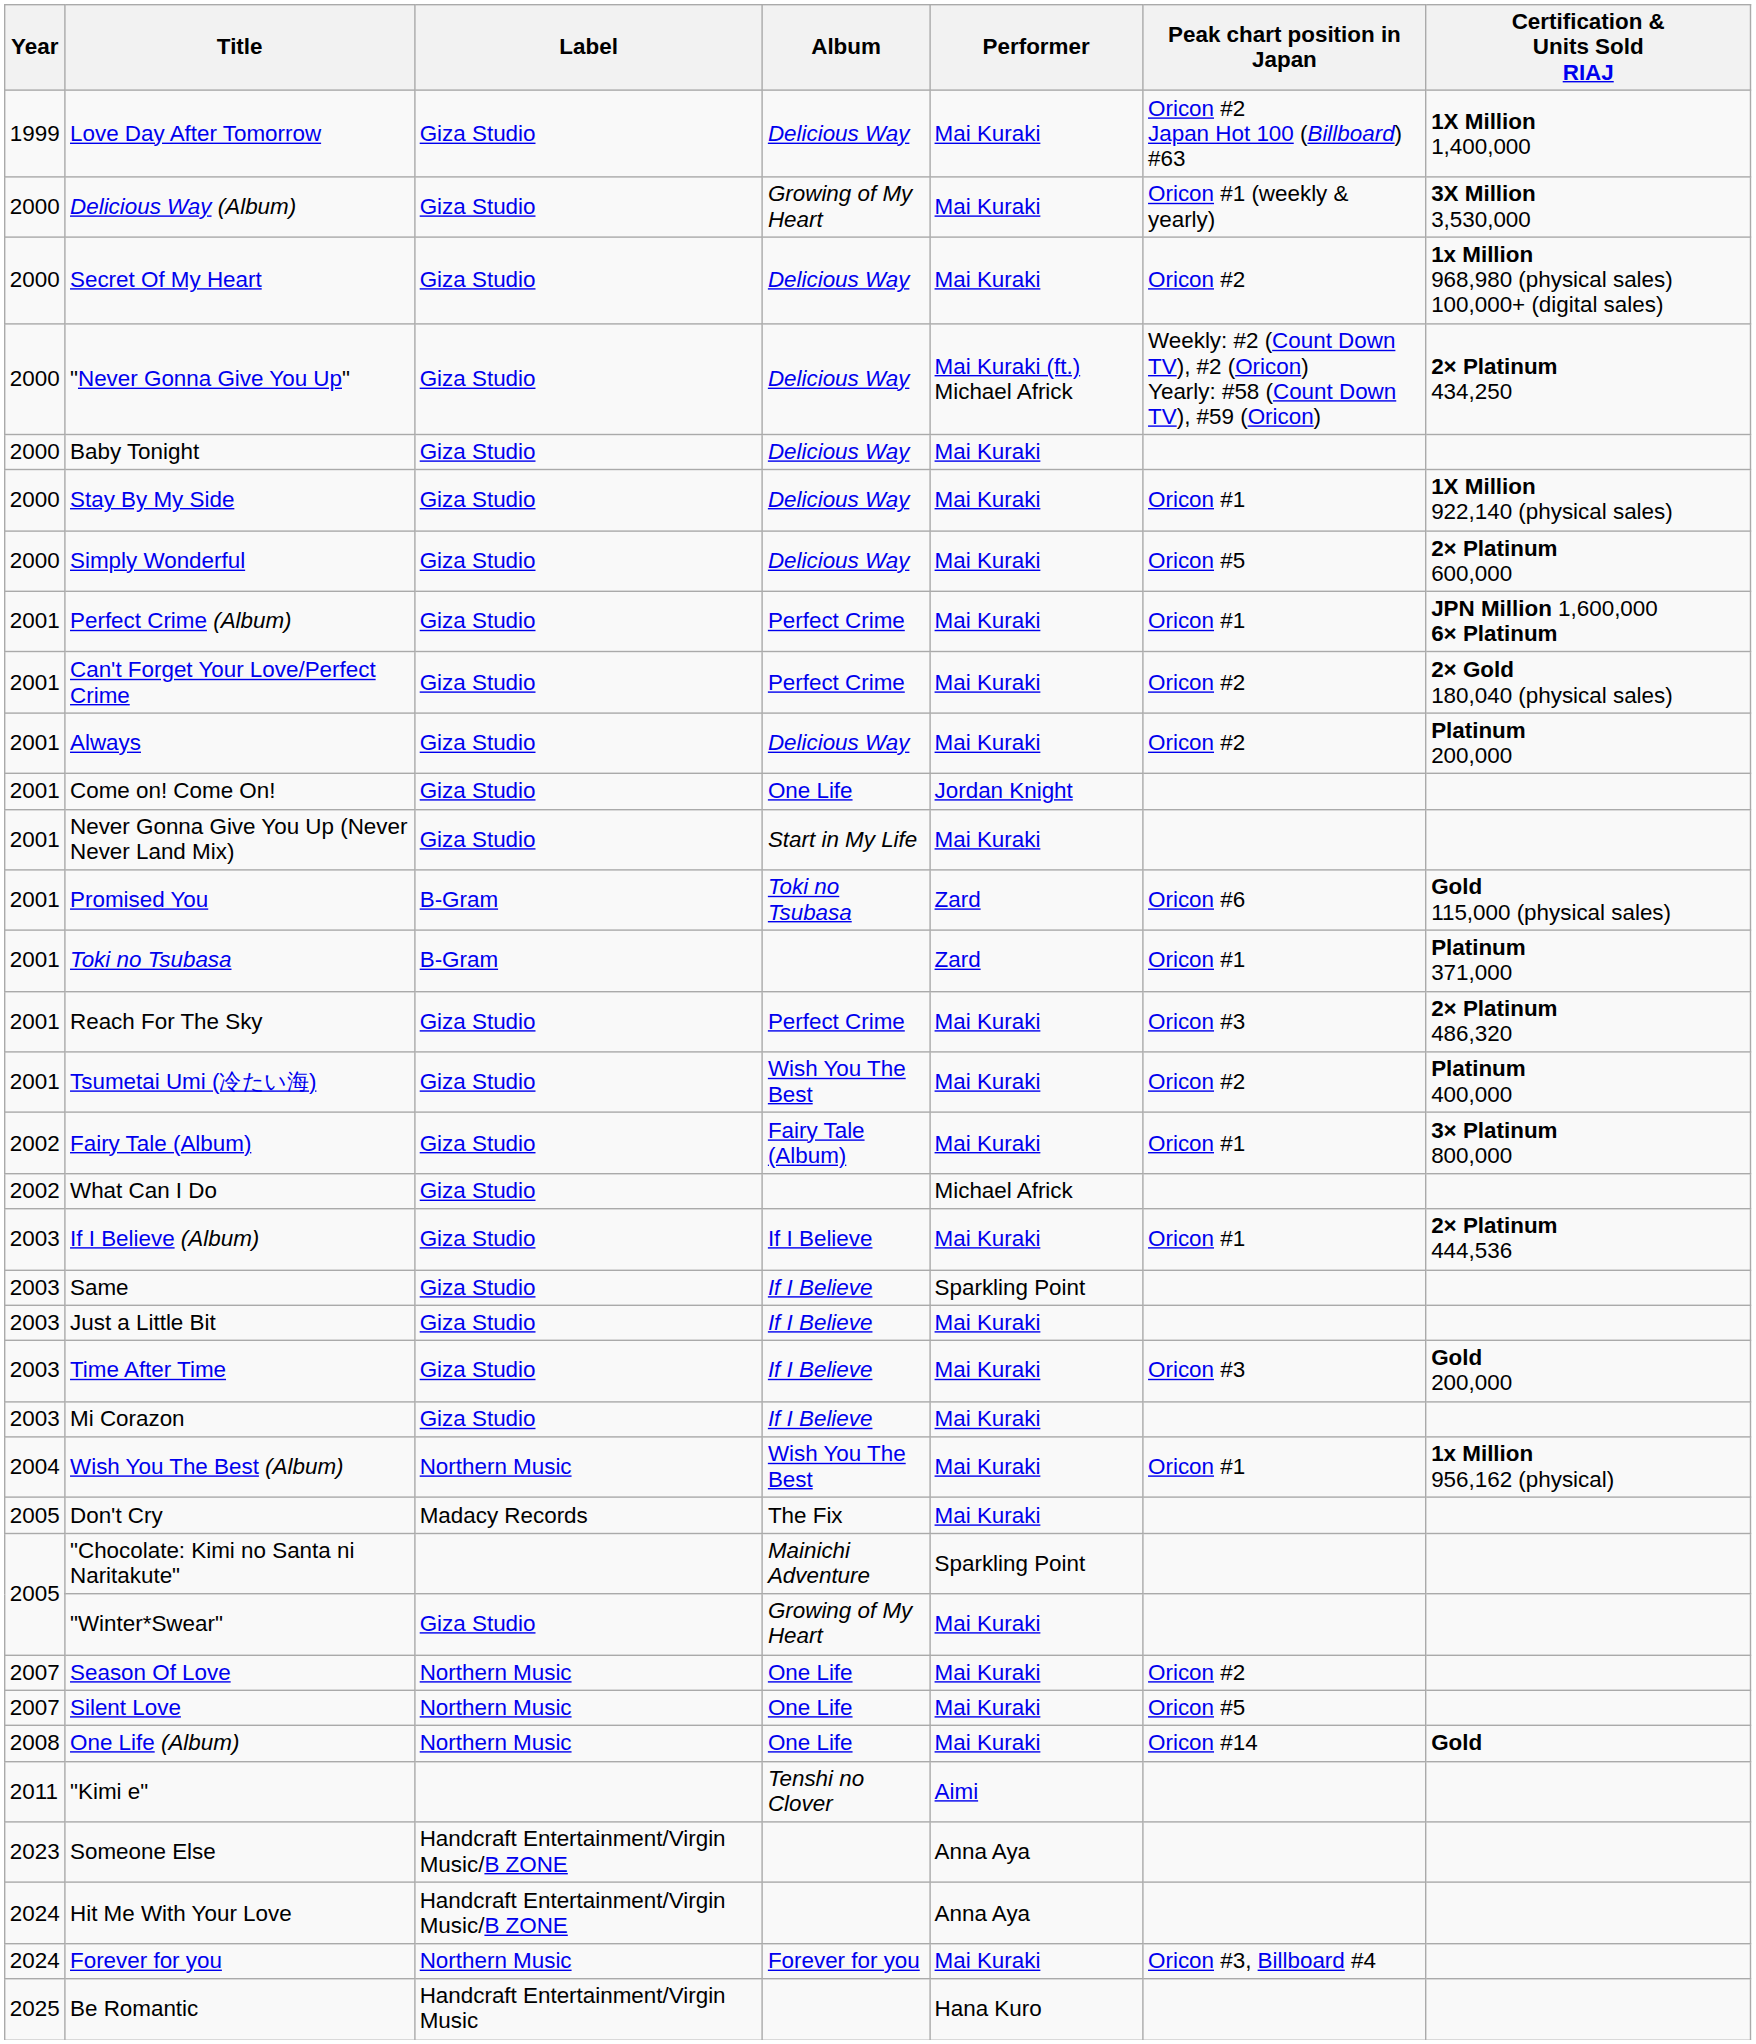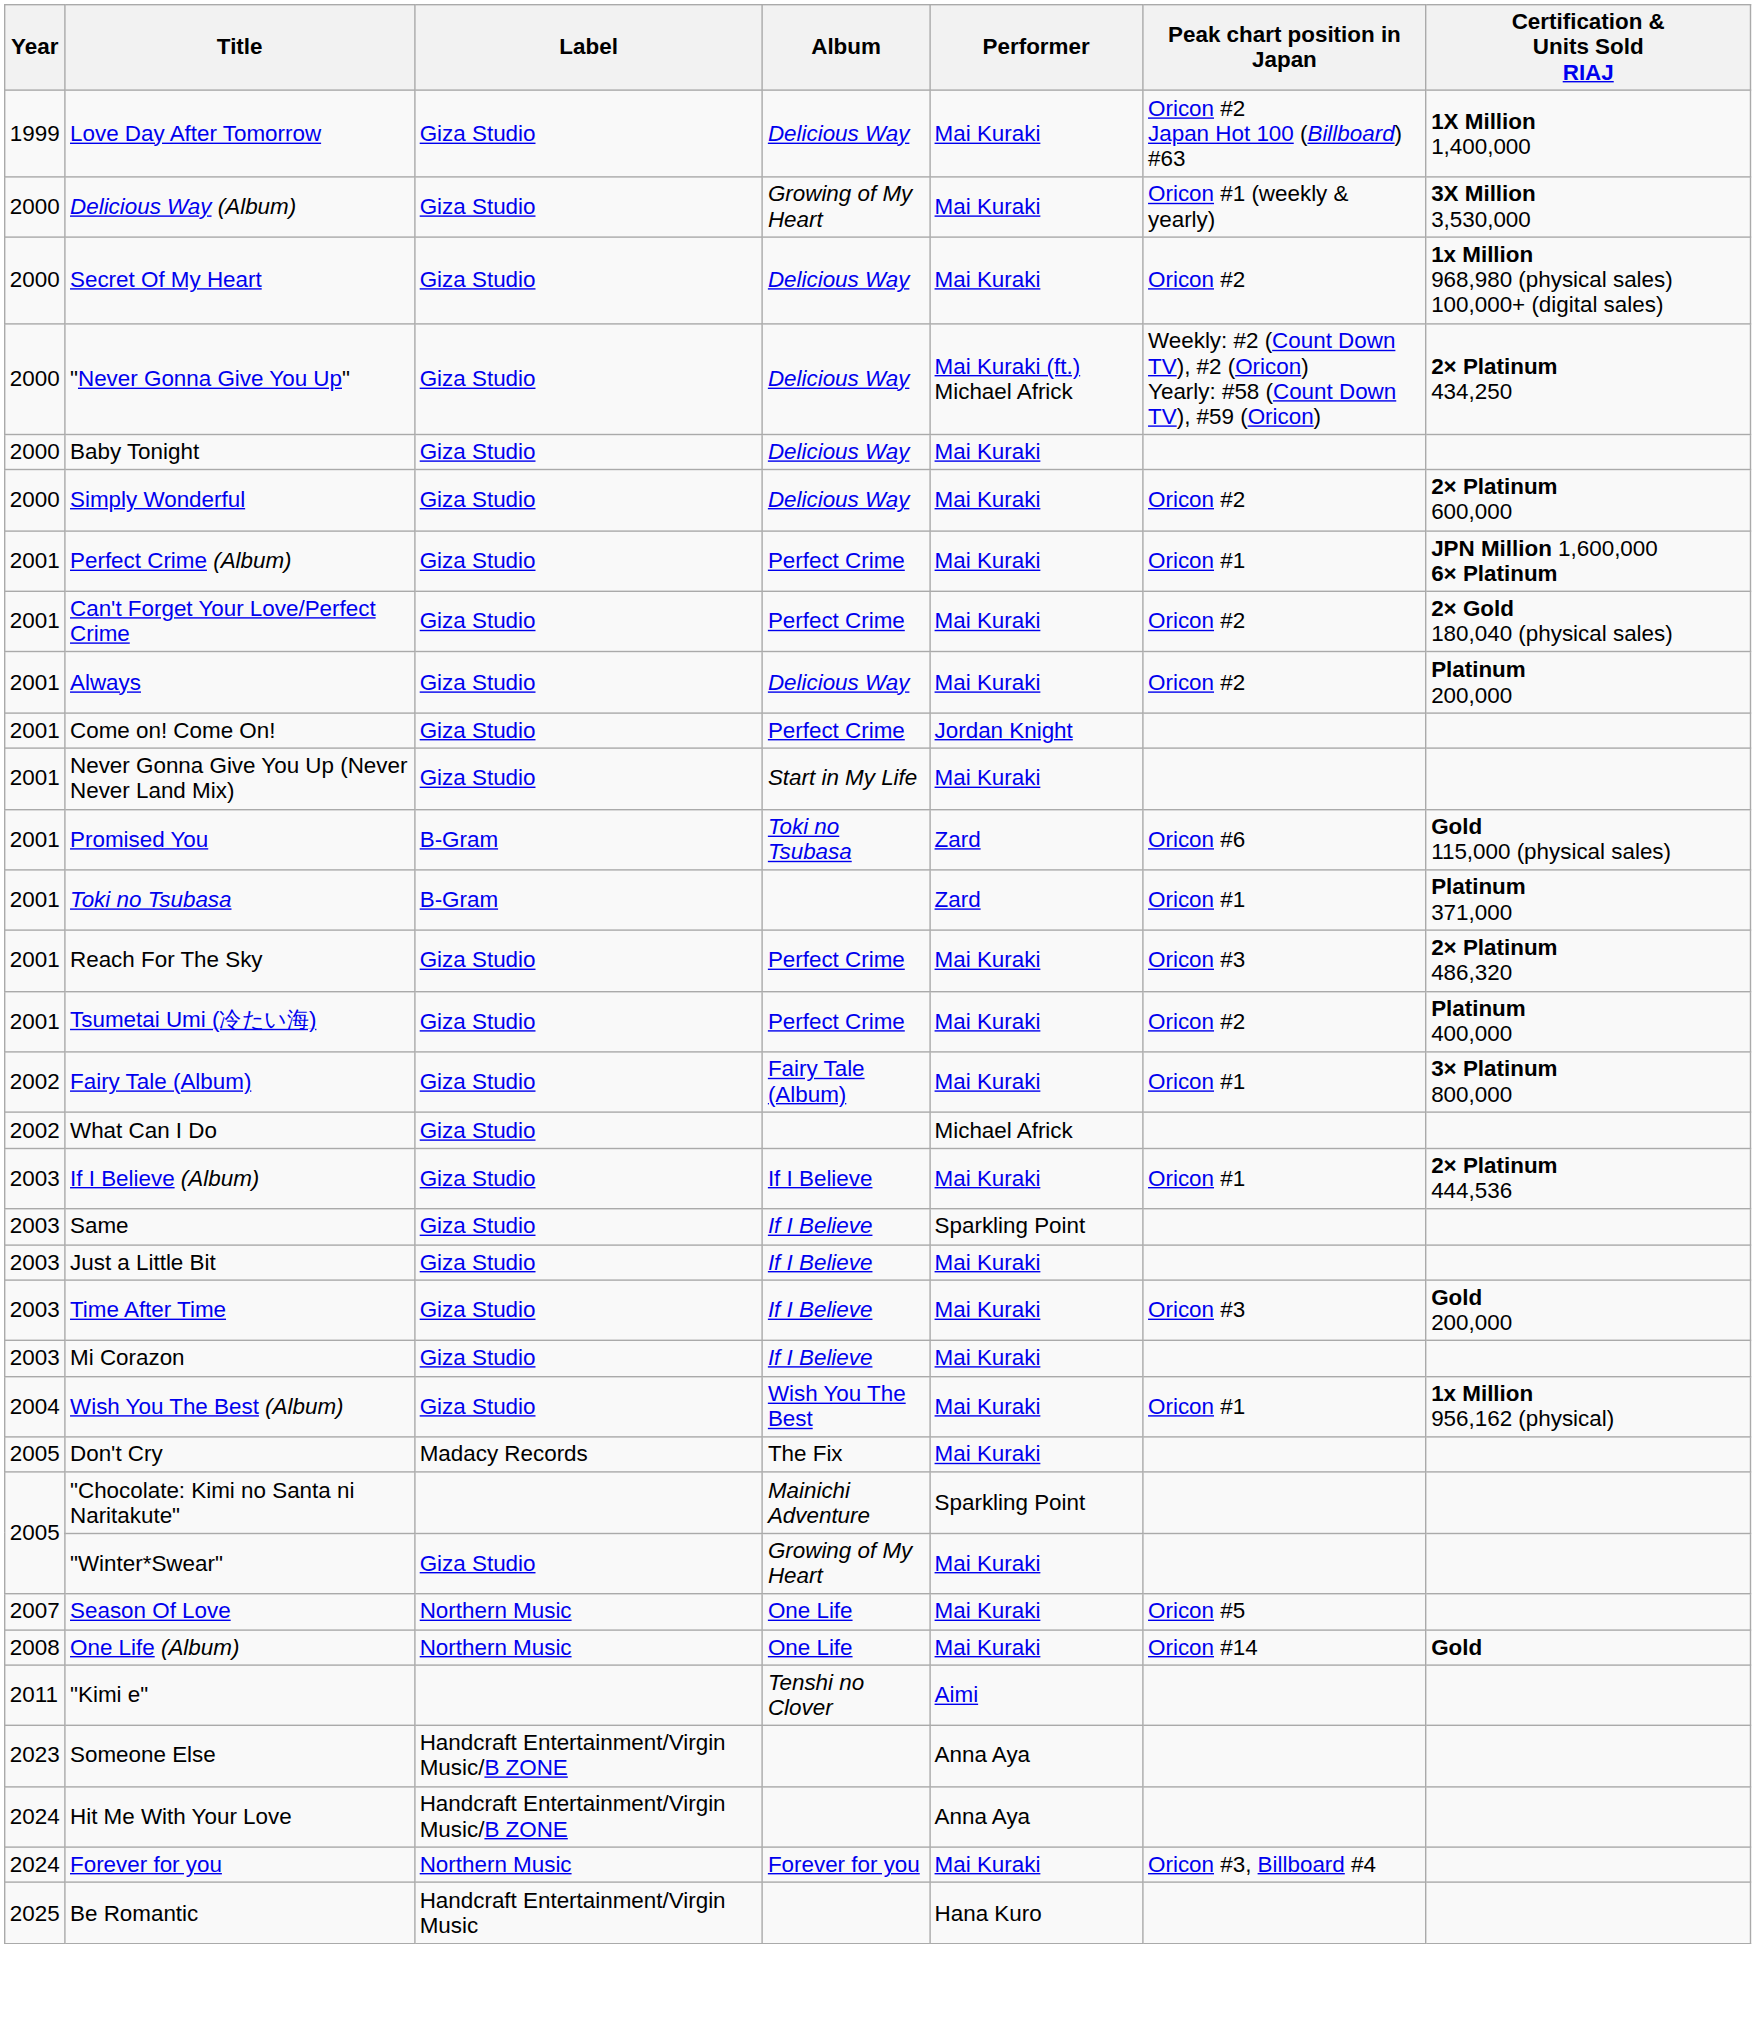- row: (152, 500)
(1197, 560) Oricon #5 -> (1197, 500) Oricon #2
(810, 791) One Life -> (836, 730) Perfect Crime
(837, 1082) Wish You The Best -> (836, 1021) Perfect Crime
(496, 1467) Northern Music -> (478, 1406) Giza Studio
(1197, 1672) Oricon #2 -> (1197, 1611) Oricon #5
- row: (125, 1707)
